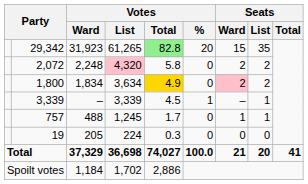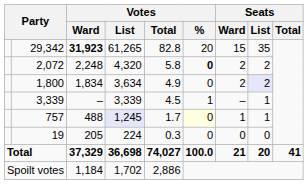(86, 48) normal -> (86, 48) bold
(170, 48) lightgreen background -> (170, 48) no background
(128, 65) pink background -> (128, 65) no background
(210, 65) normal -> (210, 65) bold
(173, 83) gold background -> (173, 83) no background
(242, 83) pink background -> (242, 83) no background
(267, 83) no background -> (267, 83) lavender background
(128, 118) no background -> (128, 118) lavender background
(210, 118) no background -> (210, 118) lightyellow background
